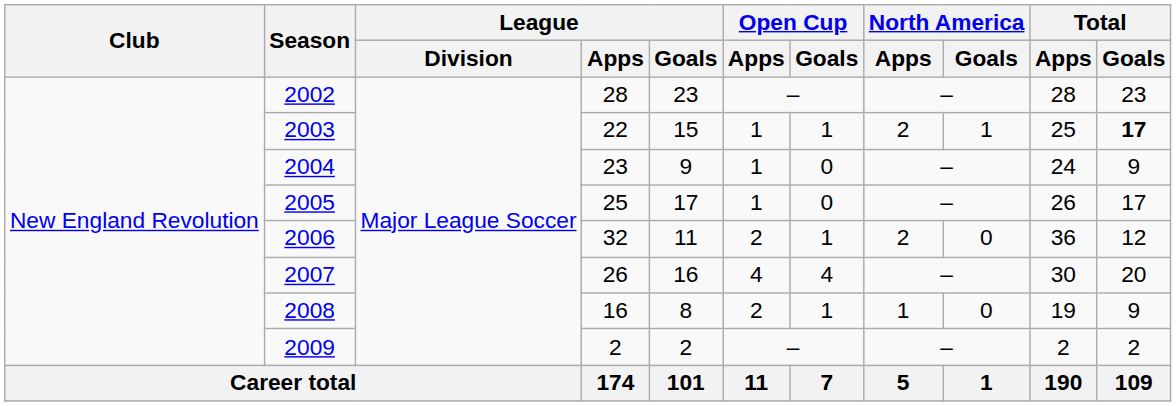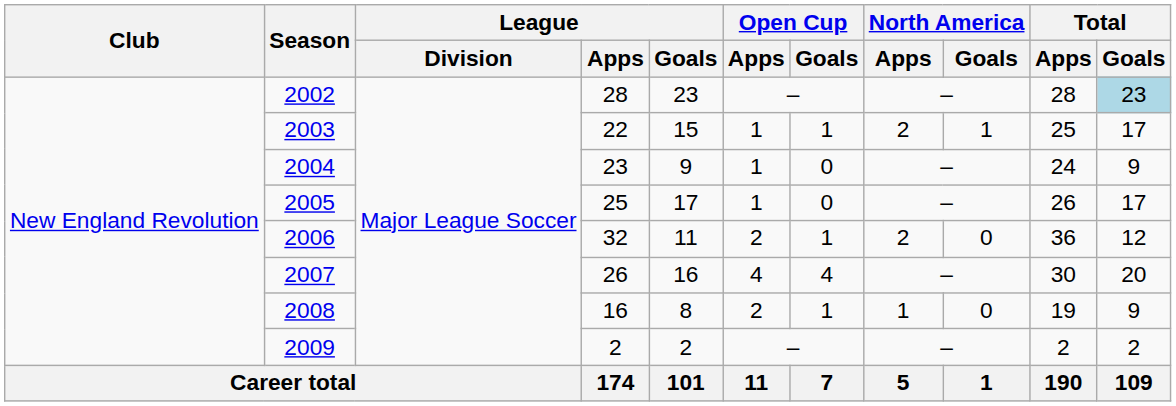(1134, 94) no background -> (1134, 94) lightblue background
(1134, 130) bold -> (1134, 130) normal
